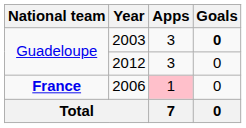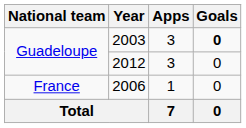(57, 87) bold -> (57, 87) normal
(171, 87) pink background -> (171, 87) no background
